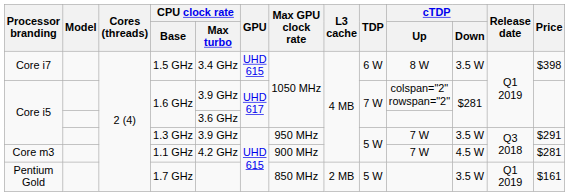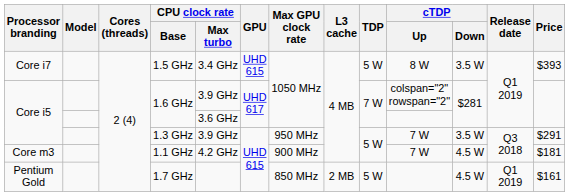(373, 65) 6 W -> (373, 65) 5 W
(549, 65) $398 -> (549, 65) $393
(549, 153) $281 -> (549, 153) $181
(470, 176) 3.5 W -> (470, 176) 4.5 W
